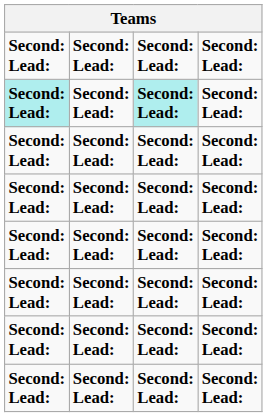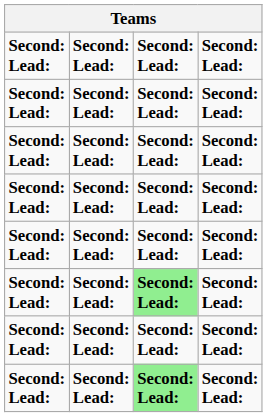(37, 103) paleturquoise background -> (37, 103) no background
(166, 103) paleturquoise background -> (166, 103) no background
(166, 292) no background -> (166, 292) lightgreen background
(166, 387) no background -> (166, 387) lightgreen background
